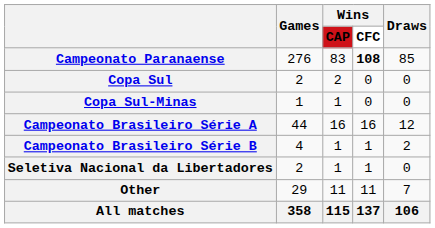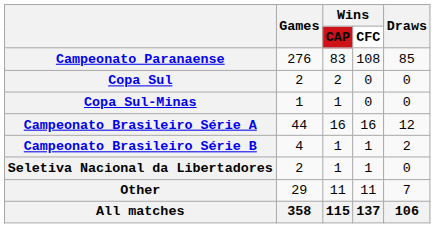(368, 59) bold -> (368, 59) normal
